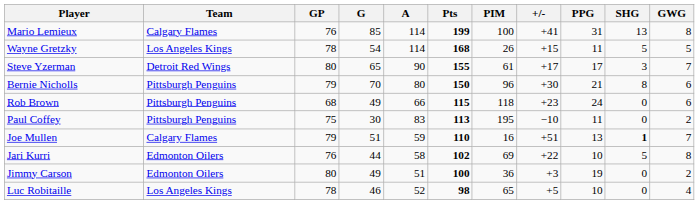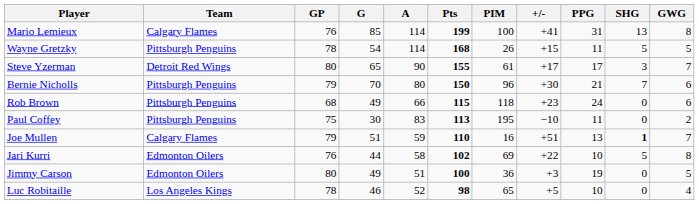(189, 48) Los Angeles Kings -> (191, 48) Pittsburgh Penguins
(644, 84) 8 -> (644, 84) 7
(689, 173) 2 -> (689, 173) 5
